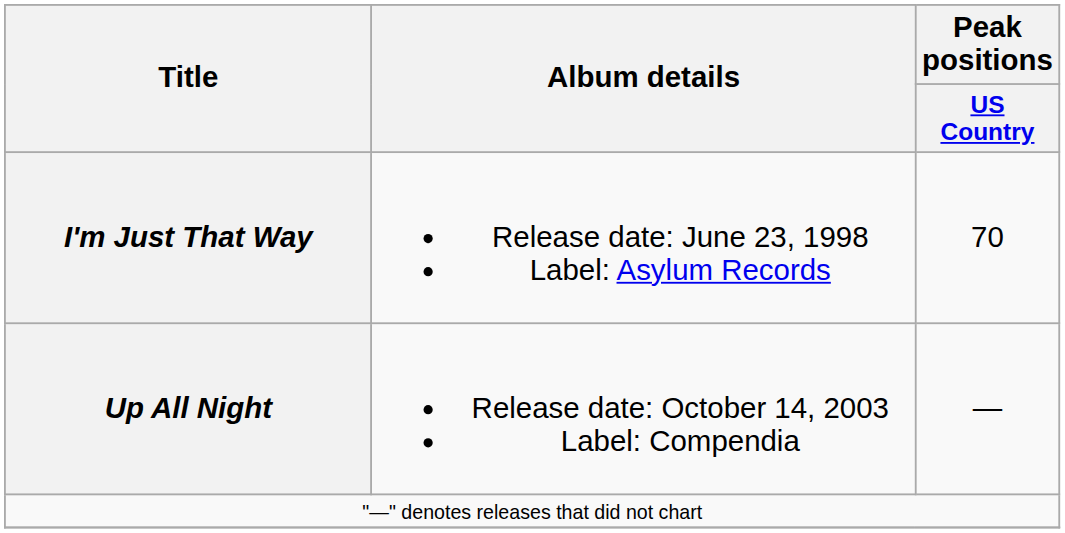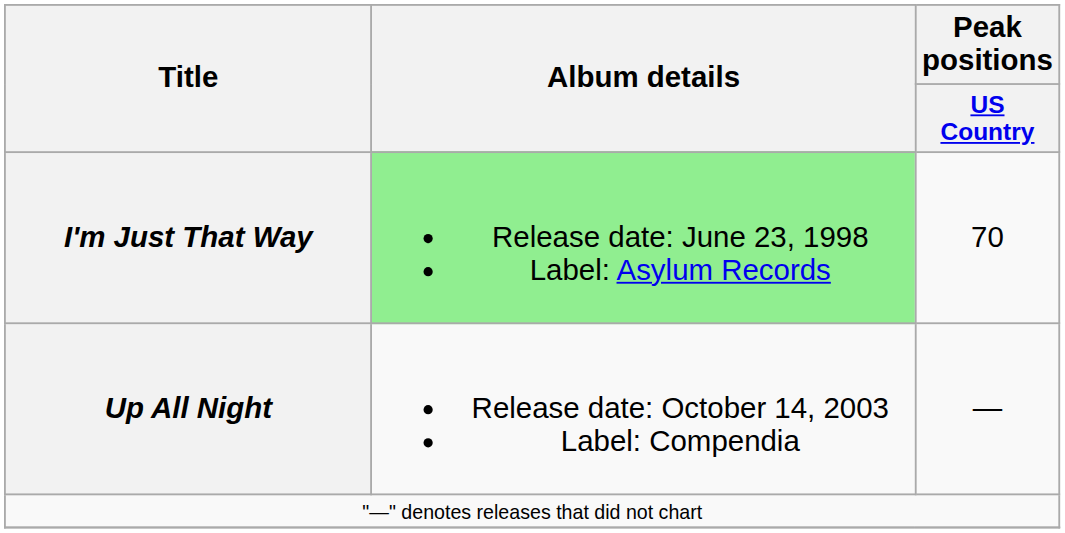(644, 254) no background -> (644, 254) lightgreen background
